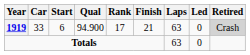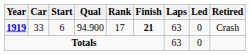(149, 27) normal -> (149, 27) bold
(228, 27) lightgrey background -> (228, 27) no background
